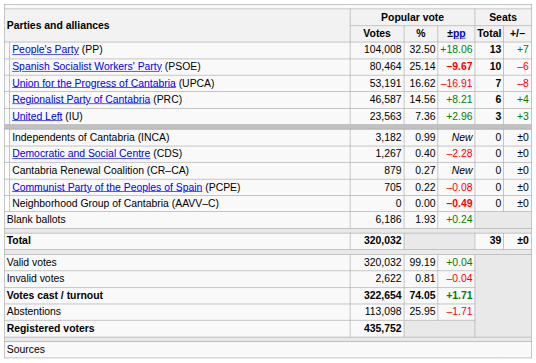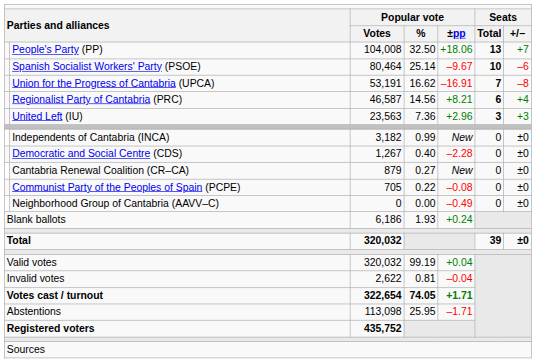(459, 67) bold -> (459, 67) normal
(459, 203) bold -> (459, 203) normal
